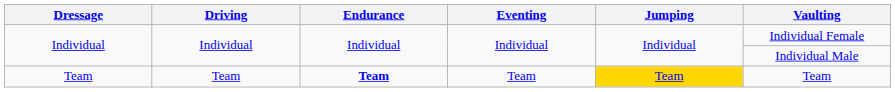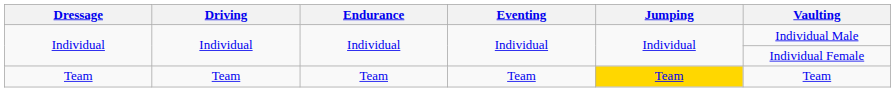(817, 35) Individual Female -> (817, 35) Individual Male
(817, 55) Individual Male -> (817, 55) Individual Female
(374, 76) bold -> (374, 76) normal
